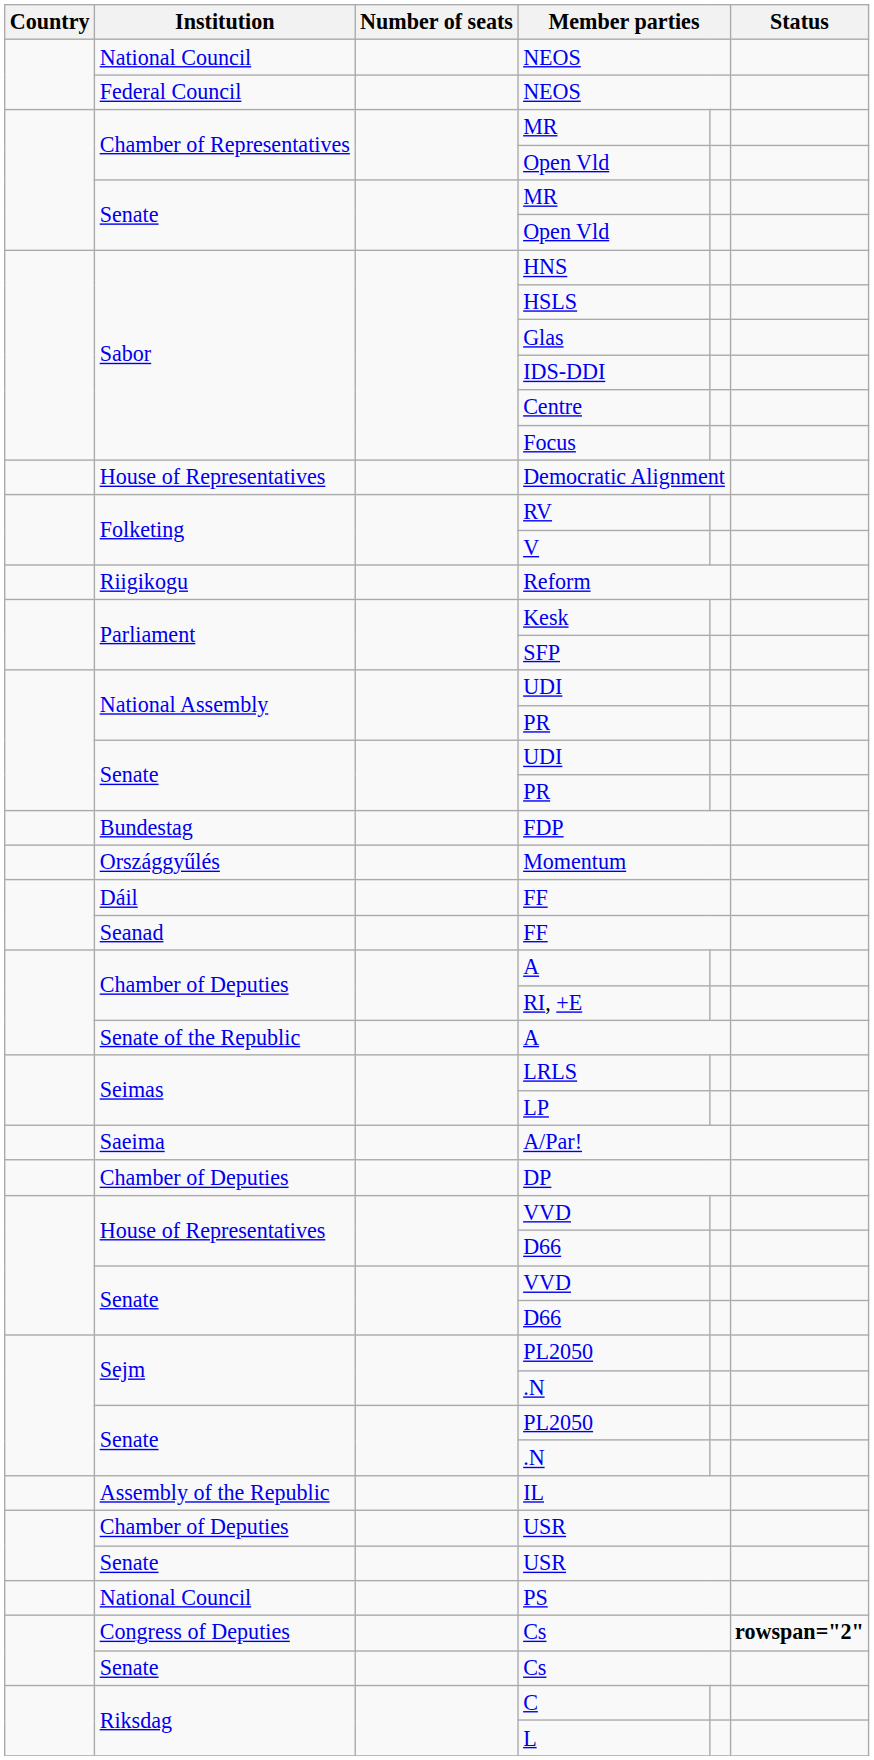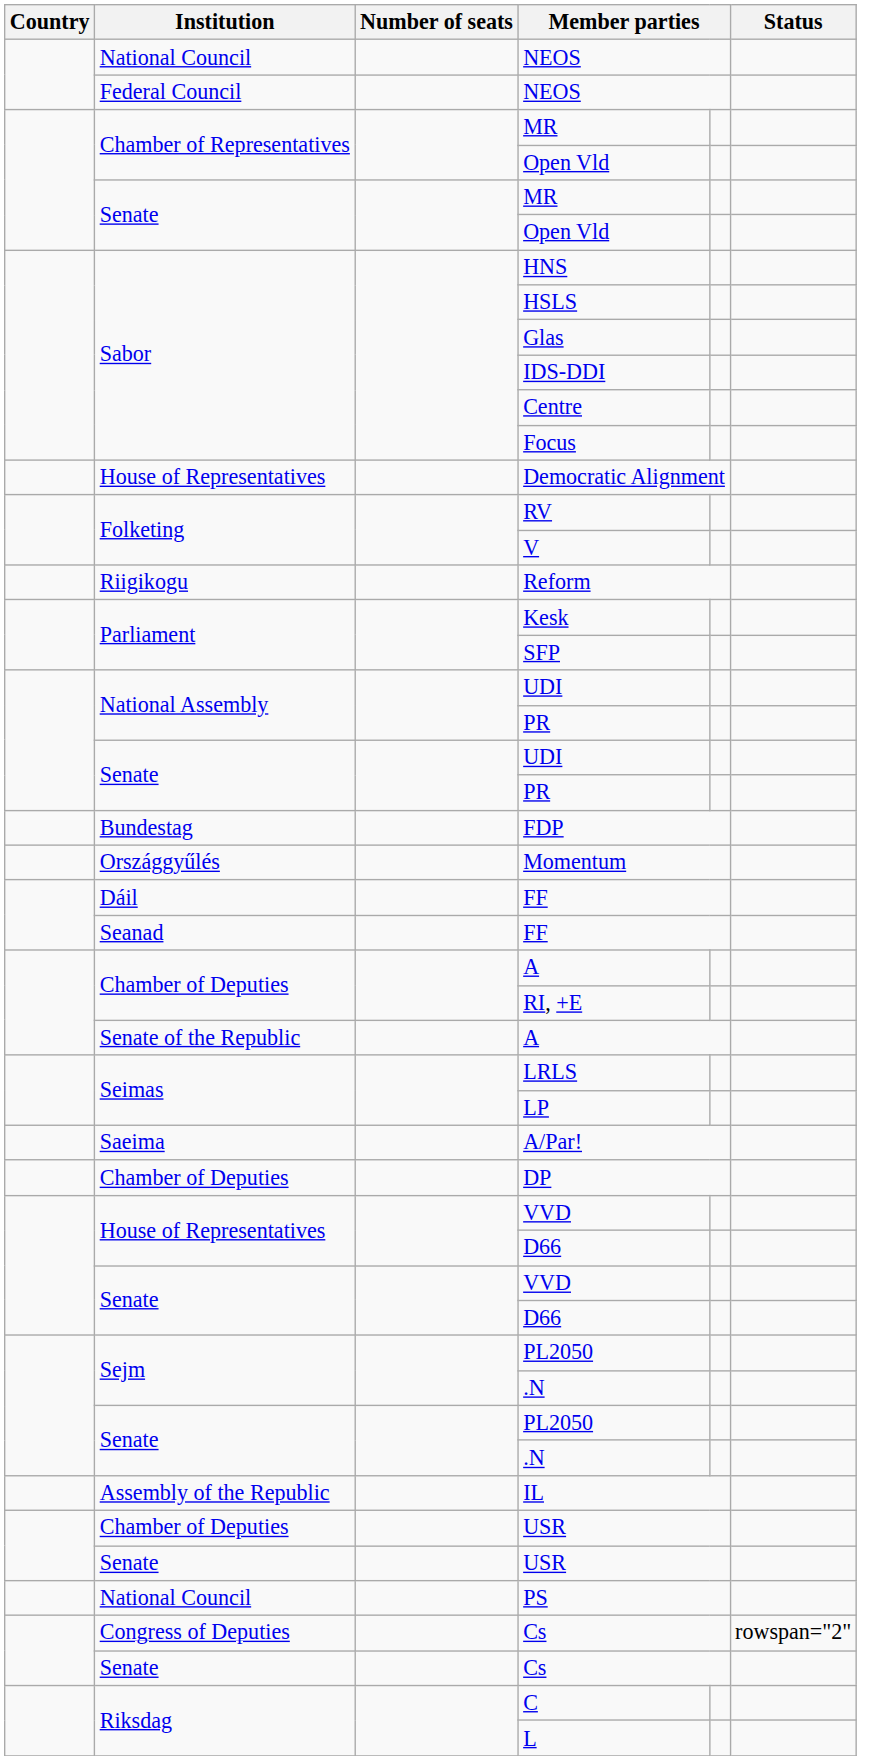(799, 1632) bold -> (793, 1632) normal
